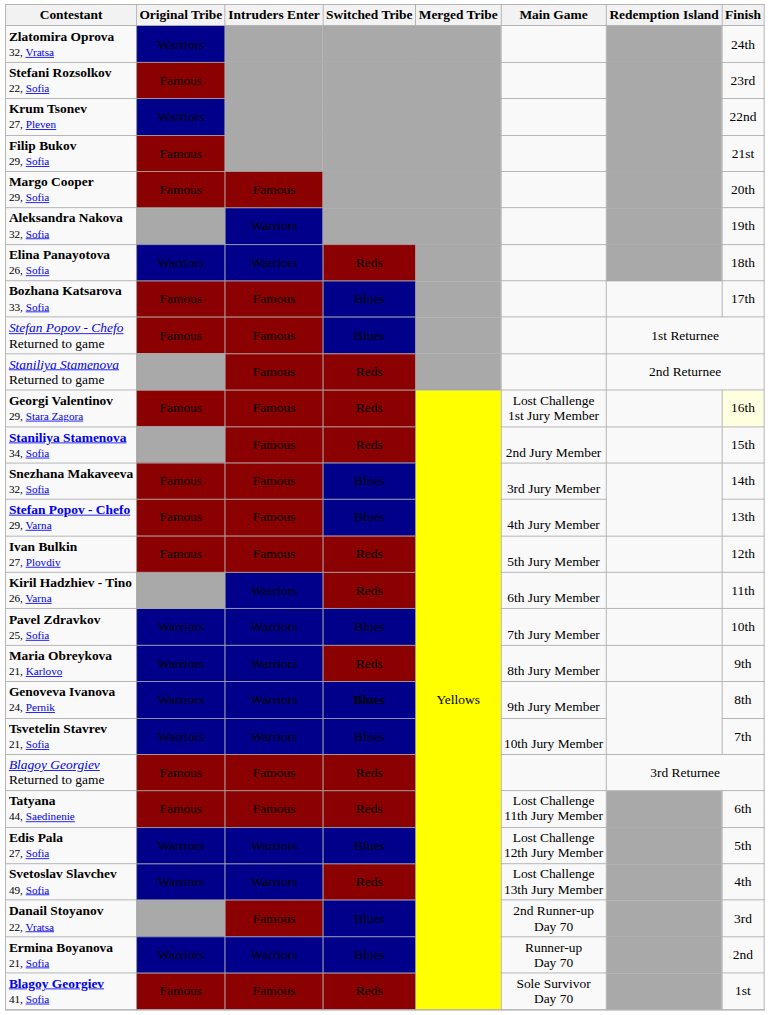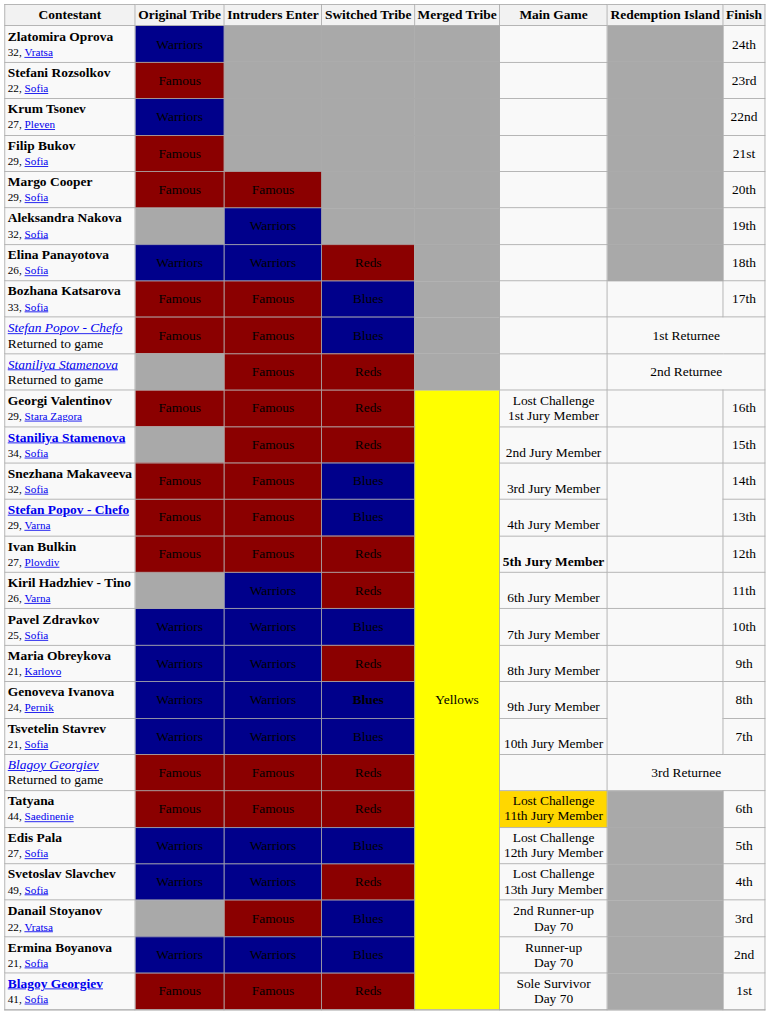(743, 408) lightyellow background -> (744, 408) no background
(554, 561) normal -> (554, 561) bold
(554, 809) no background -> (554, 809) gold background
